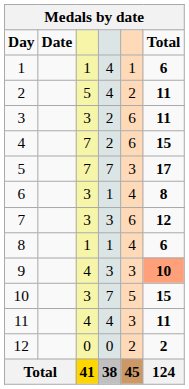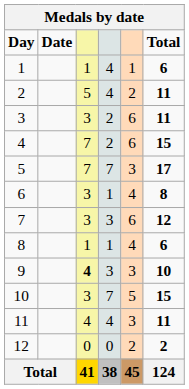(87, 270) normal -> (87, 270) bold
(164, 270) lightsalmon background -> (164, 270) no background
